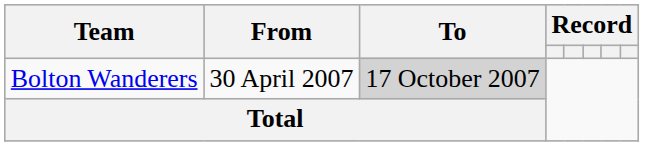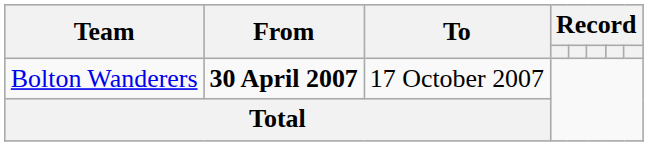(281, 78) normal -> (284, 78) bold
(453, 78) lightgrey background -> (457, 78) no background
